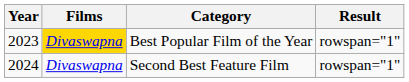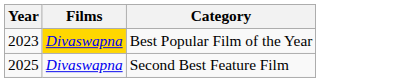- column: (360, 16)
(23, 65) 2024 -> (23, 65) 2025
